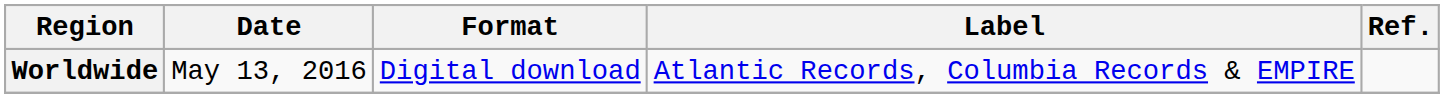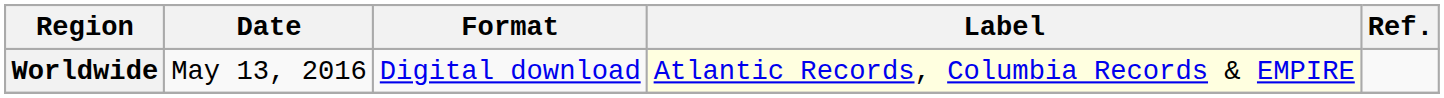(1004, 71) no background -> (1004, 71) lightyellow background
